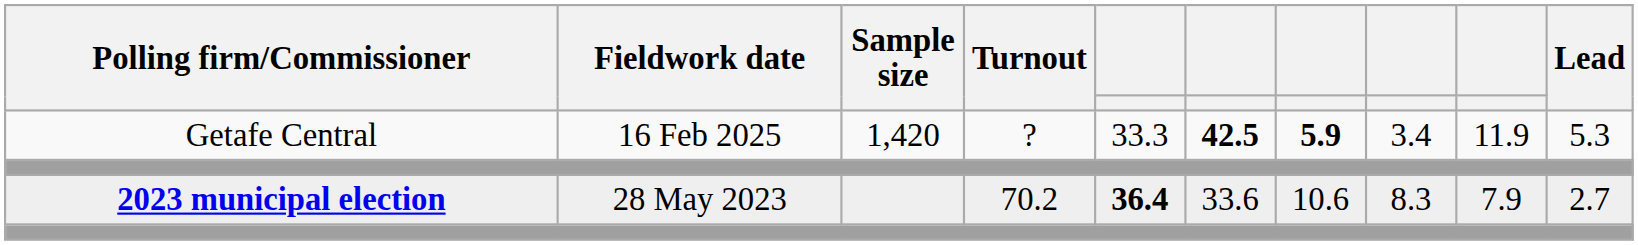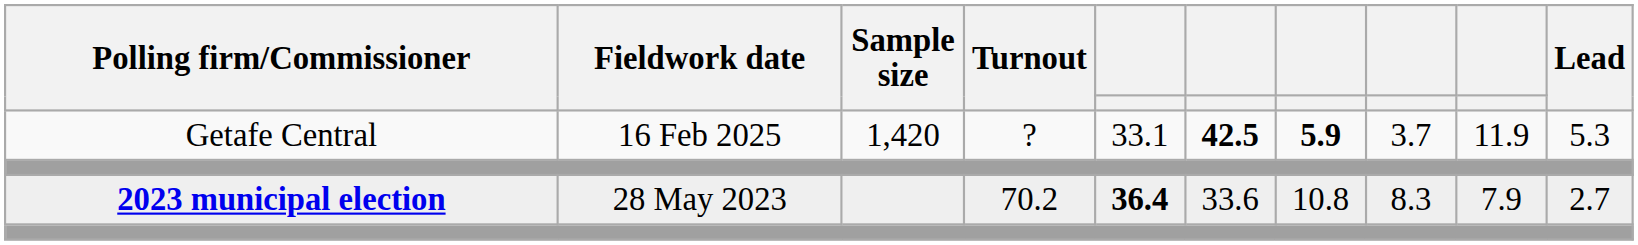(1140, 134) 33.3 -> (1140, 134) 33.1
(1411, 134) 3.4 -> (1411, 134) 3.7
(1321, 199) 10.6 -> (1321, 199) 10.8
